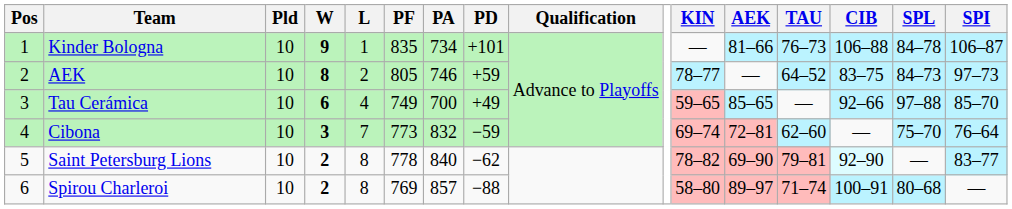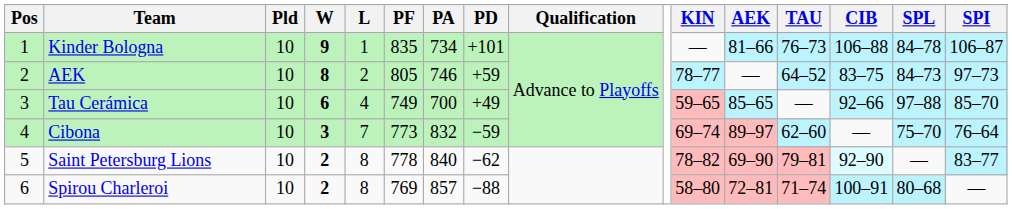(751, 132) 72–81 -> (751, 132) 89–97
(751, 189) 89–97 -> (751, 189) 72–81
